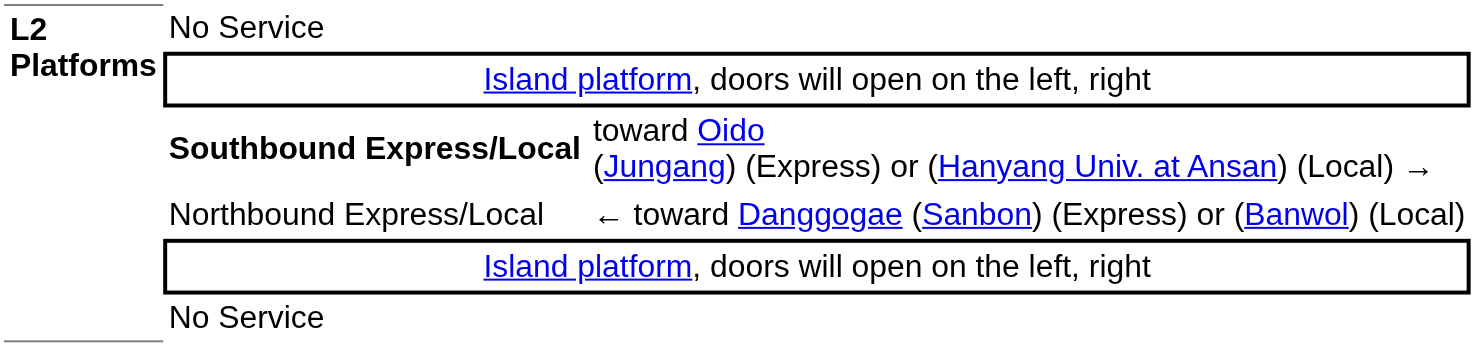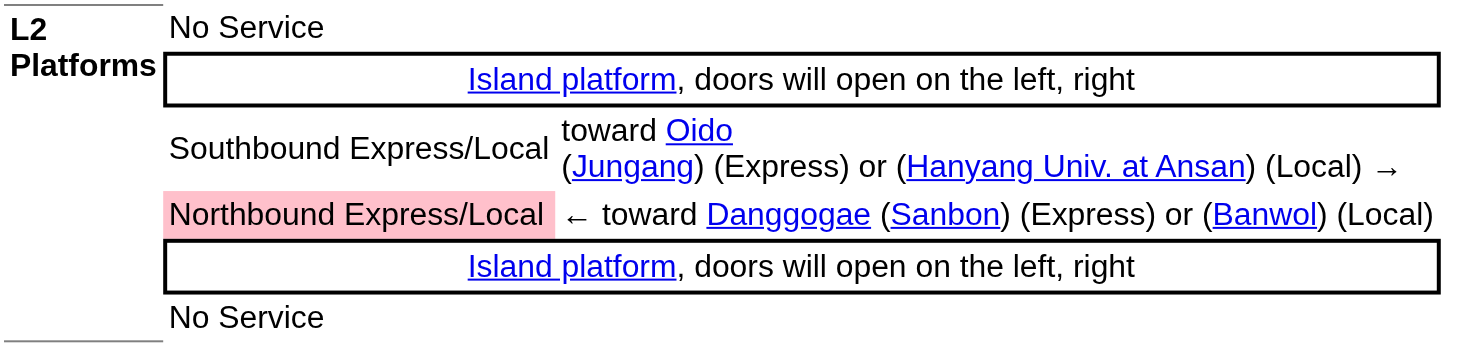(375, 148) bold -> (359, 148) normal
(356, 214) no background -> (356, 214) pink background
